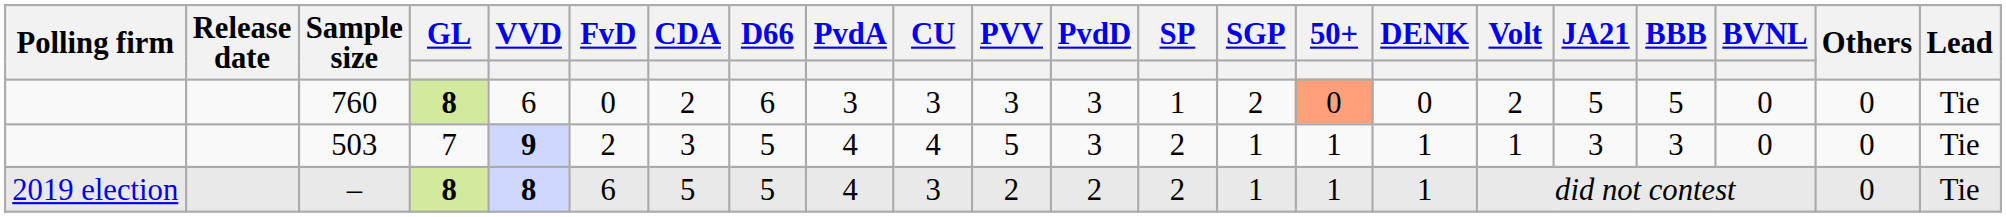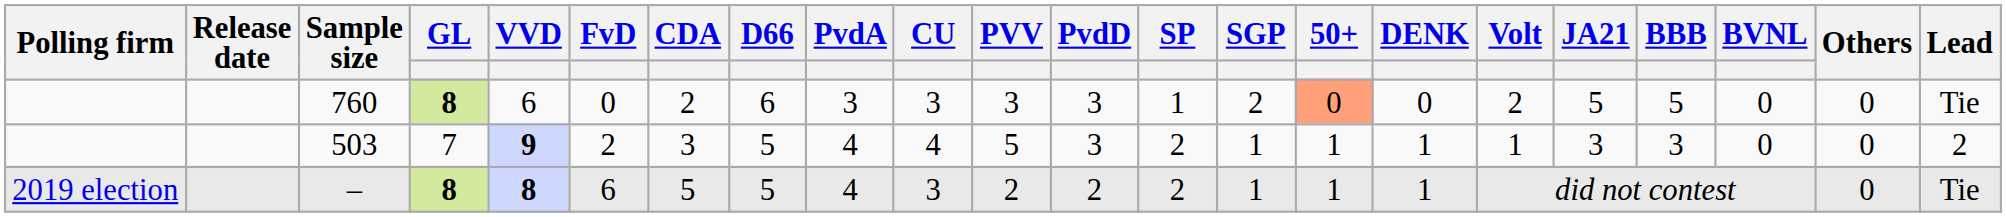(1960, 146) Tie -> (1960, 146) 2
